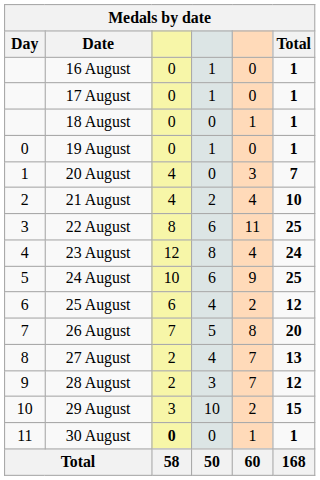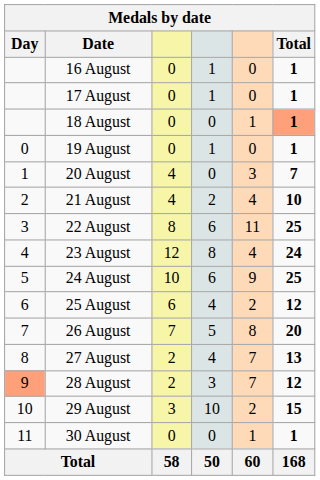(294, 122) no background -> (294, 122) lightsalmon background
(25, 383) no background -> (25, 383) lightsalmon background
(172, 435) bold -> (172, 435) normal
